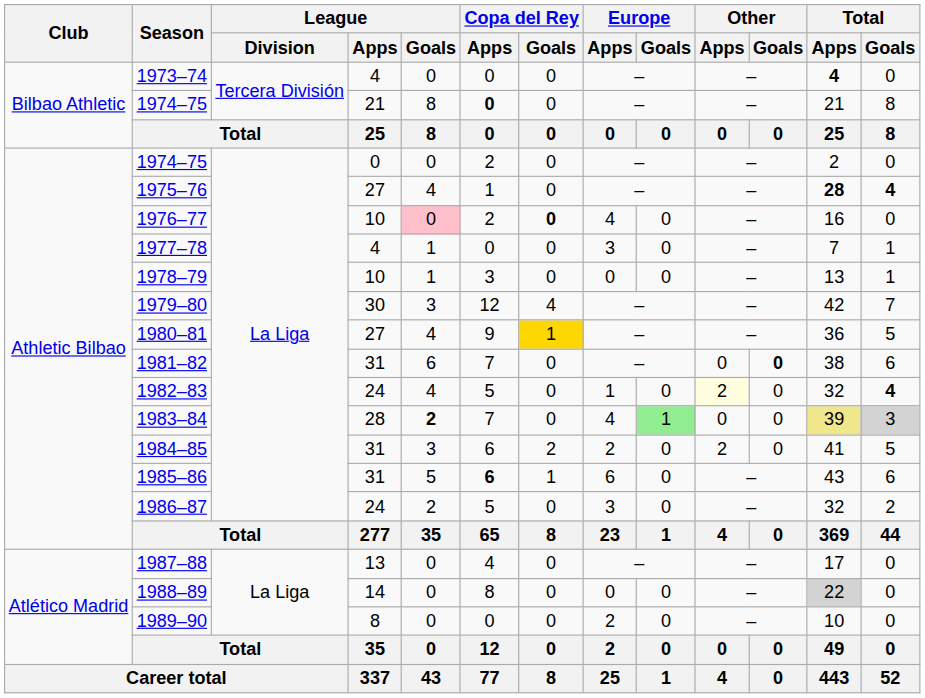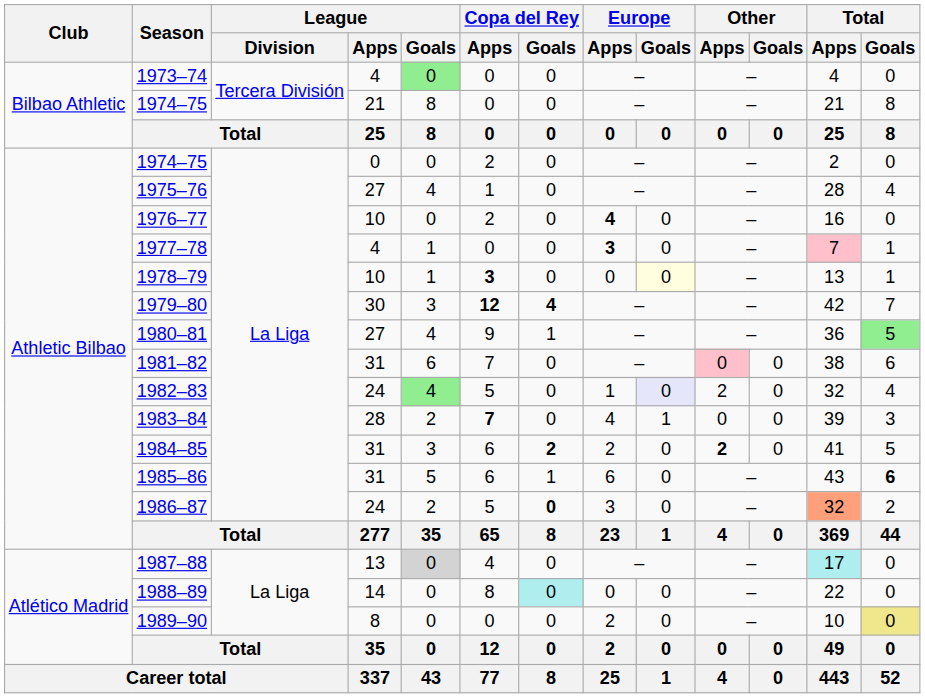(431, 76) no background -> (431, 76) lightgreen background
(834, 76) bold -> (834, 76) normal
(490, 104) bold -> (490, 104) normal
(834, 190) bold -> (834, 190) normal
(890, 190) bold -> (890, 190) normal
(431, 219) pink background -> (431, 219) no background
(551, 219) bold -> (551, 219) normal
(610, 219) normal -> (610, 219) bold
(610, 248) normal -> (610, 248) bold
(834, 248) no background -> (834, 248) pink background
(490, 276) normal -> (490, 276) bold
(666, 276) no background -> (666, 276) lightyellow background
(490, 305) normal -> (490, 305) bold
(551, 305) normal -> (551, 305) bold
(551, 334) gold background -> (551, 334) no background
(890, 334) no background -> (890, 334) lightgreen background
(722, 362) no background -> (722, 362) pink background
(778, 362) bold -> (778, 362) normal
(431, 391) no background -> (431, 391) lightgreen background
(666, 391) no background -> (666, 391) lavender background
(722, 391) lightyellow background -> (722, 391) no background
(890, 391) bold -> (890, 391) normal
(431, 420) bold -> (431, 420) normal
(490, 420) normal -> (490, 420) bold
(666, 420) lightgreen background -> (666, 420) no background
(834, 420) khaki background -> (834, 420) no background
(890, 420) lightgrey background -> (890, 420) no background
(551, 448) normal -> (551, 448) bold
(722, 448) normal -> (722, 448) bold
(490, 477) bold -> (490, 477) normal
(890, 477) normal -> (890, 477) bold
(551, 506) normal -> (551, 506) bold
(834, 506) no background -> (834, 506) lightsalmon background
(431, 563) no background -> (431, 563) lightgrey background
(834, 563) no background -> (834, 563) paleturquoise background
(551, 592) no background -> (551, 592) paleturquoise background
(834, 592) lightgrey background -> (834, 592) no background
(890, 620) no background -> (890, 620) khaki background
